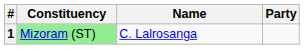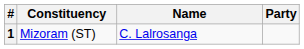(58, 34) lightgreen background -> (58, 34) no background
